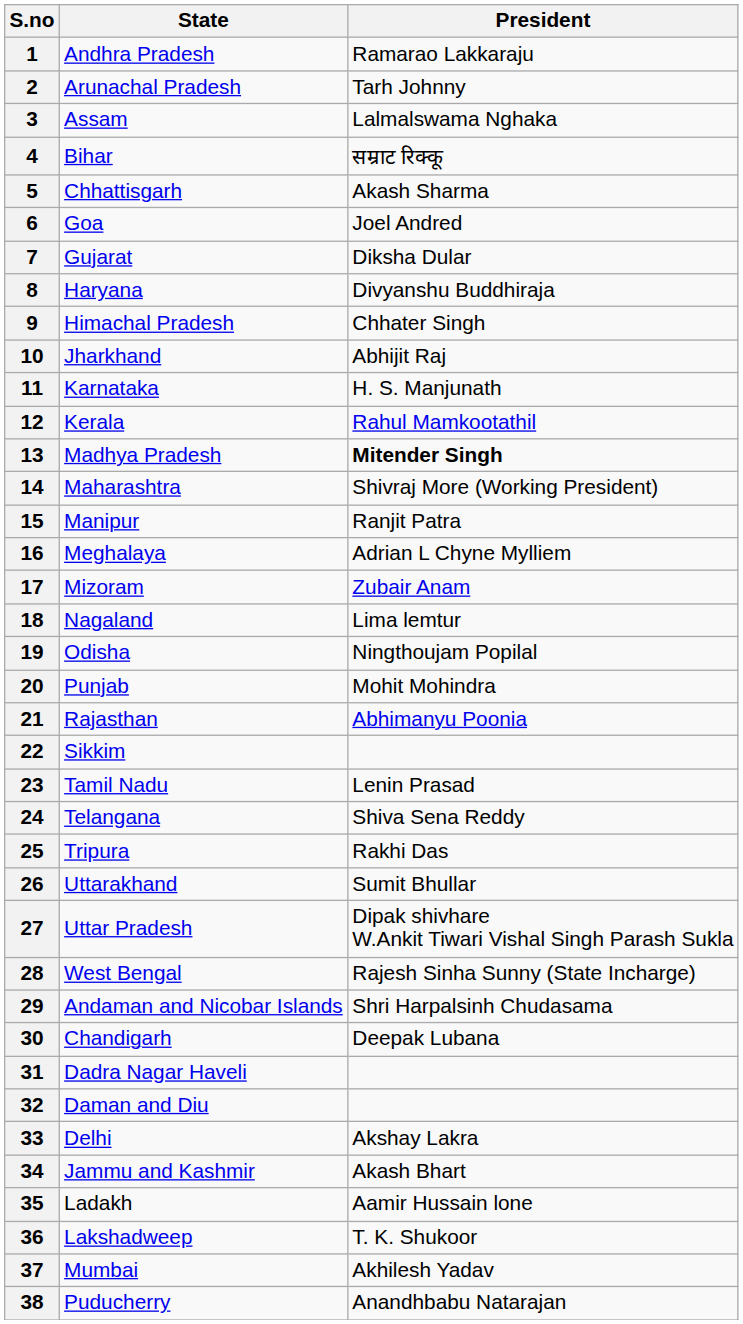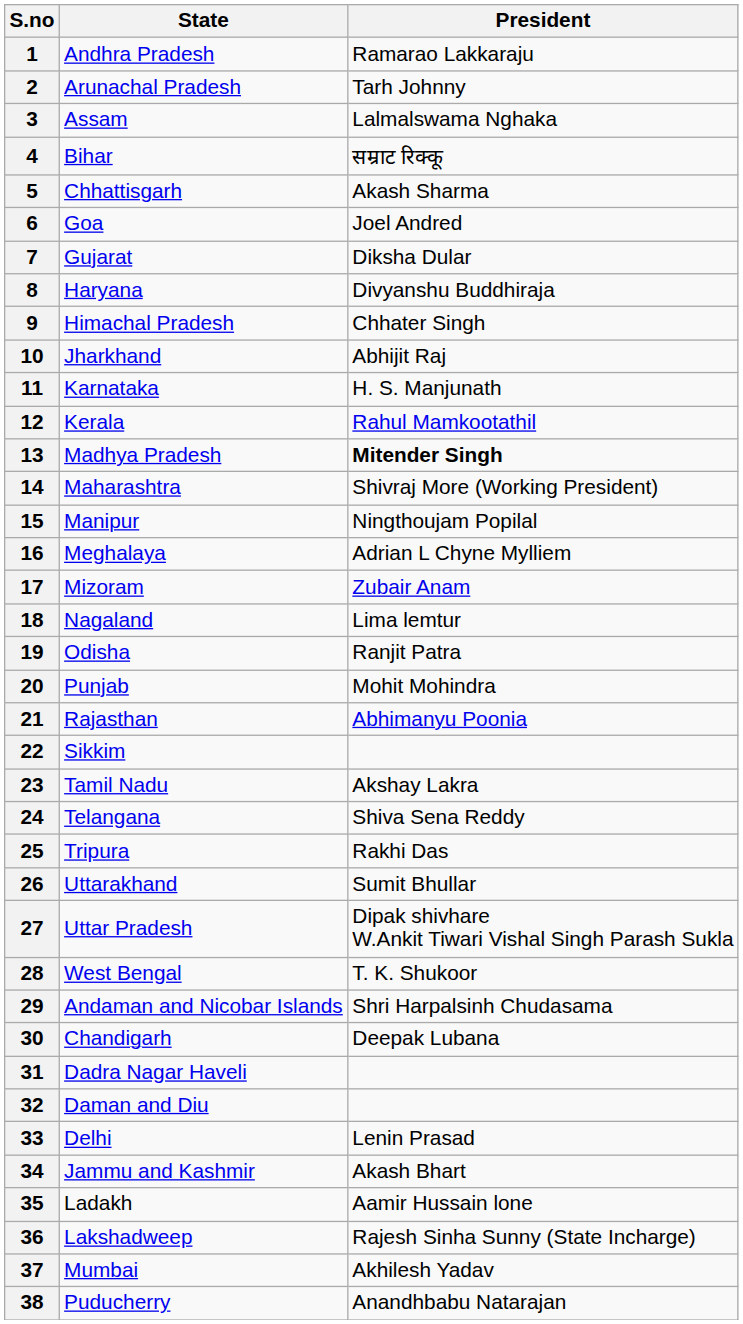(407, 521) Ranjit Patra -> (445, 521) Ningthoujam Popilal
(445, 652) Ningthoujam Popilal -> (407, 652) Ranjit Patra
(414, 784) Lenin Prasad -> (415, 784) Akshay Lakra
(524, 973) Rajesh Sinha Sunny (State Incharge) -> (415, 973) T. K. Shukoor
(415, 1138) Akshay Lakra -> (414, 1138) Lenin Prasad
(415, 1237) T. K. Shukoor -> (524, 1237) Rajesh Sinha Sunny (State Incharge)
